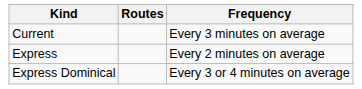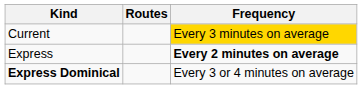(247, 34) no background -> (251, 34) gold background
(247, 53) normal -> (256, 53) bold
(64, 73) normal -> (64, 73) bold
